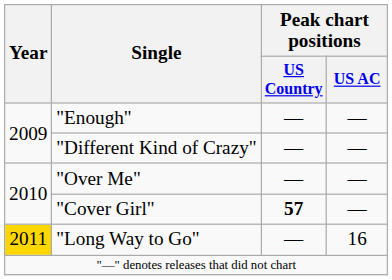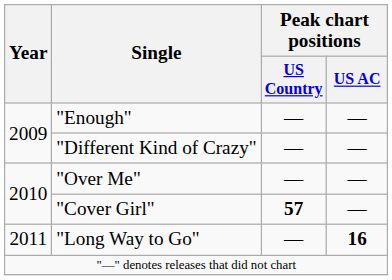(28, 239) gold background -> (28, 239) no background
(357, 239) normal -> (357, 239) bold
